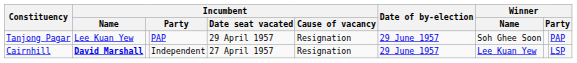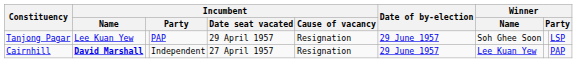(558, 38) PAP -> (558, 38) LSP
(558, 51) LSP -> (558, 51) PAP
